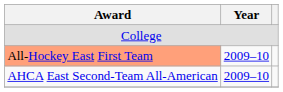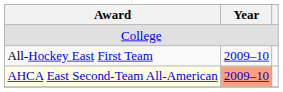(80, 55) lightsalmon background -> (80, 55) no background
(113, 76) no background -> (113, 76) lightyellow background
(246, 76) no background -> (246, 76) lightsalmon background
